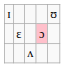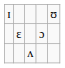(42, 33) pink background -> (42, 33) no background
